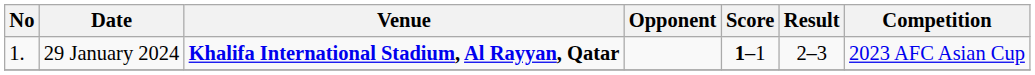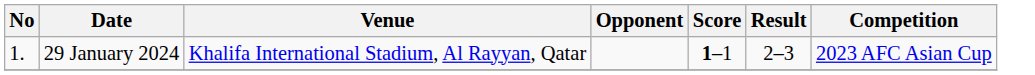(404, 53) bold -> (387, 53) normal
